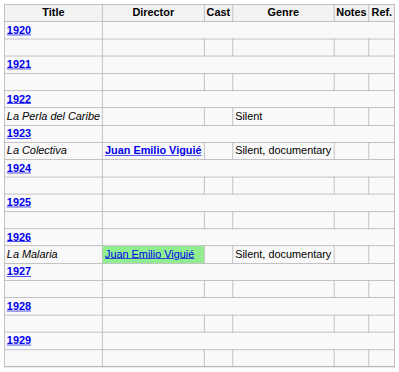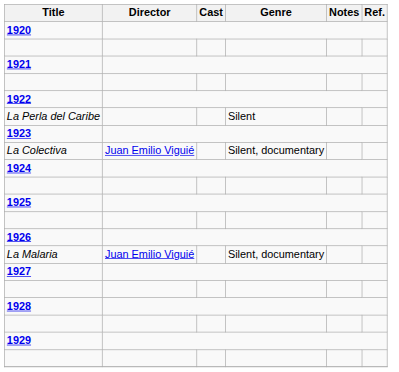(153, 151) bold -> (150, 151) normal
(150, 254) lightgreen background -> (150, 254) no background
